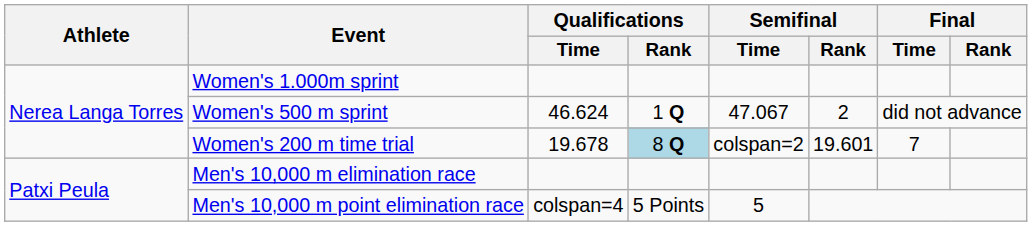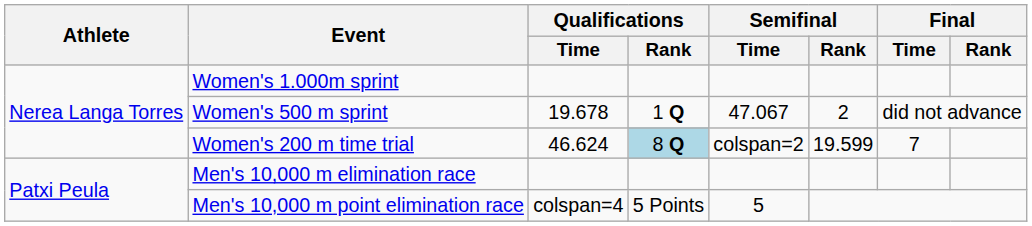(578, 112) 46.624 -> (578, 112) 19.678
(578, 144) 19.678 -> (578, 144) 46.624
(843, 144) 19.601 -> (843, 144) 19.599
